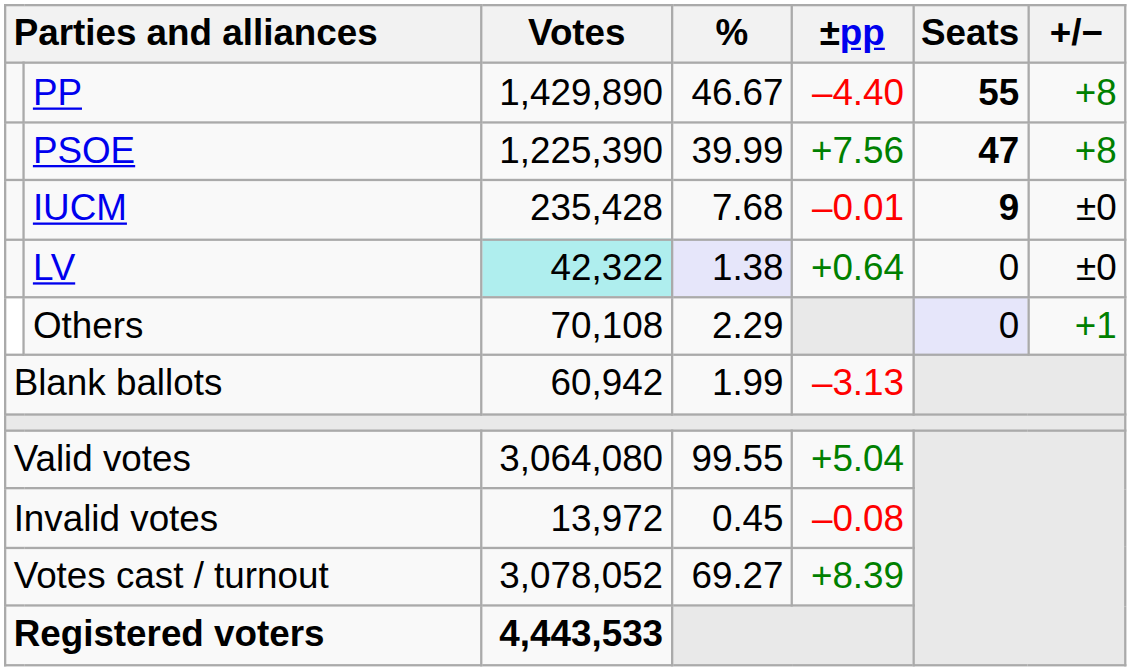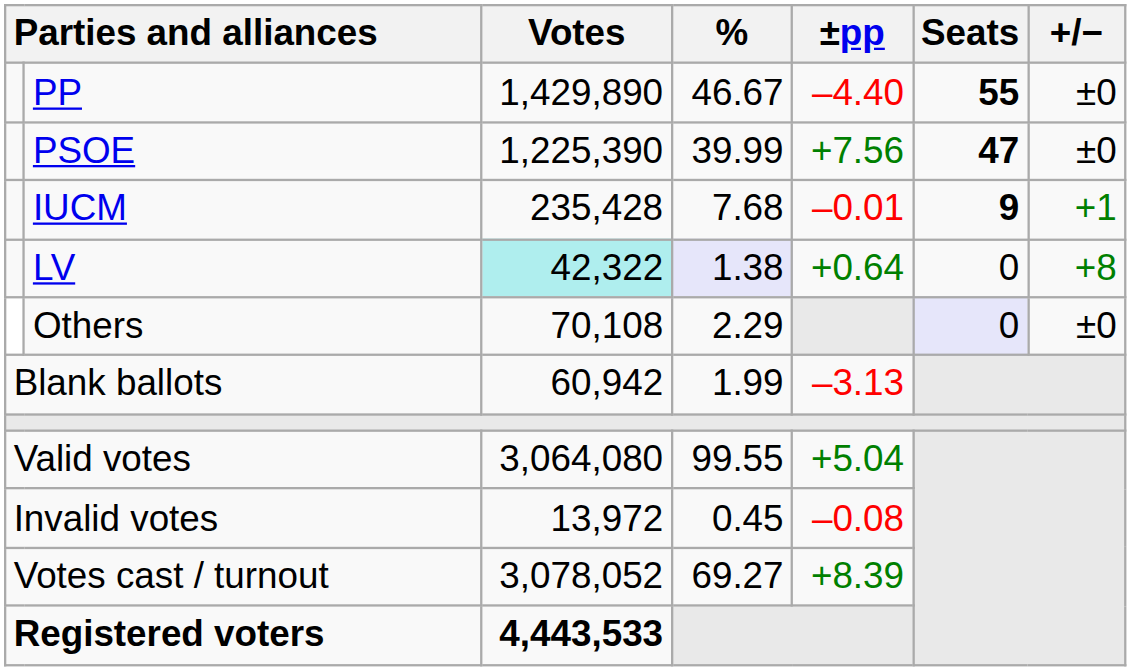(1096, 92) +8 -> (1096, 92) ±0
(1096, 150) +8 -> (1096, 150) ±0
(1096, 208) ±0 -> (1096, 208) +1
(1096, 267) ±0 -> (1096, 267) +8
(1096, 325) +1 -> (1096, 325) ±0
